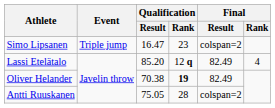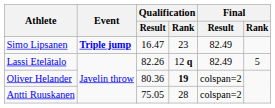(103, 45) normal -> (105, 45) bold
(221, 45) colspan=2 -> (221, 45) 82.49
(153, 62) 85.20 -> (153, 62) 82.26
(257, 62) 4 -> (257, 62) 5
(153, 78) 70.38 -> (153, 78) 80.36
(221, 78) 82.49 -> (221, 78) colspan=2
